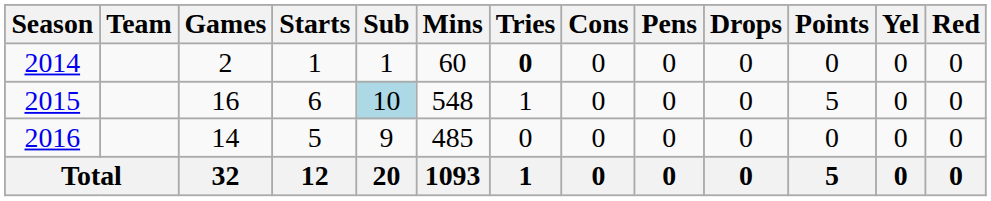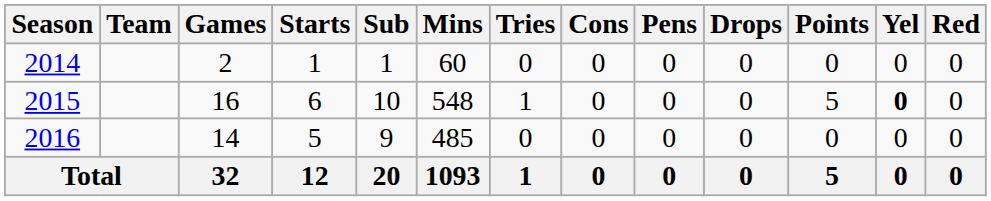(526, 61) bold -> (526, 61) normal
(386, 99) lightblue background -> (386, 99) no background
(901, 99) normal -> (901, 99) bold
